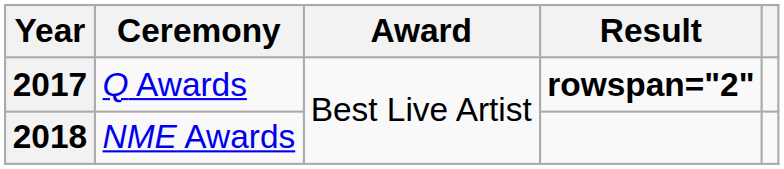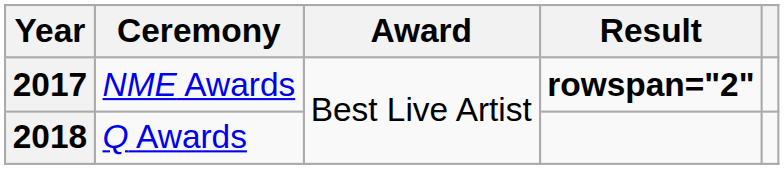(175, 84) Q Awards -> (199, 84) NME Awards
(199, 137) NME Awards -> (175, 137) Q Awards
